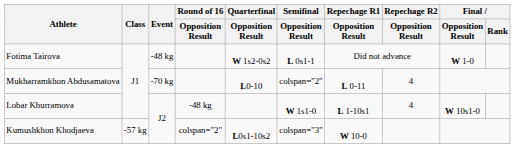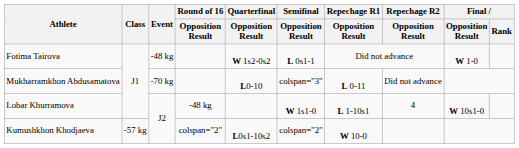(301, 81) colspan="2" -> (301, 81) colspan="3"
(411, 81) 4 -> (413, 81) Did not advance
(301, 131) colspan="3" -> (301, 131) colspan="2"
